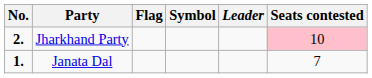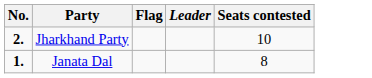- column: (192, 15)
(317, 38) pink background -> (264, 38) no background
(317, 61) 7 -> (264, 61) 8
